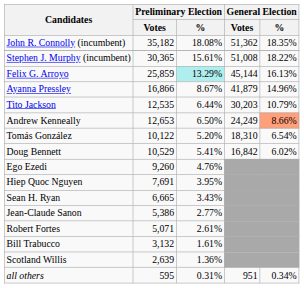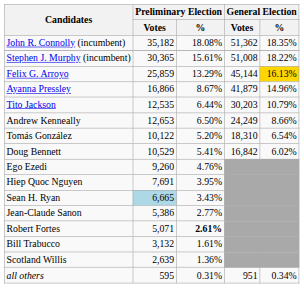(207, 74) paleturquoise background -> (207, 74) no background
(282, 74) no background -> (282, 74) gold background
(284, 120) lightsalmon background -> (284, 120) no background
(163, 197) no background -> (163, 197) lightblue background
(209, 228) normal -> (209, 228) bold
